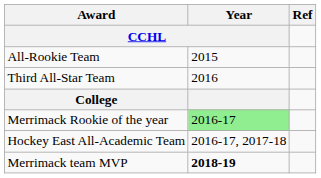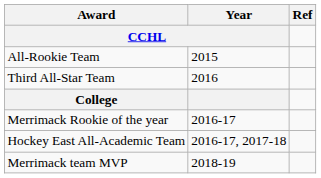(213, 120) lightgreen background -> (213, 120) no background
(213, 162) bold -> (213, 162) normal
